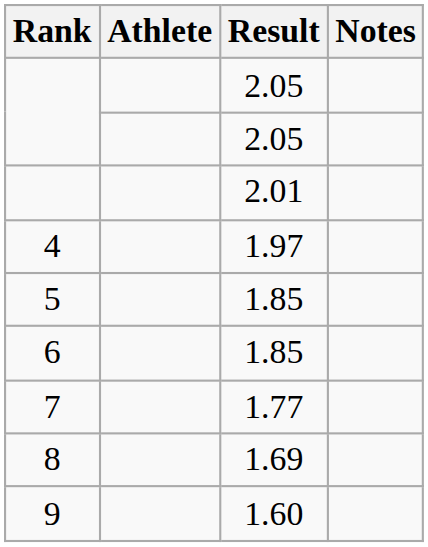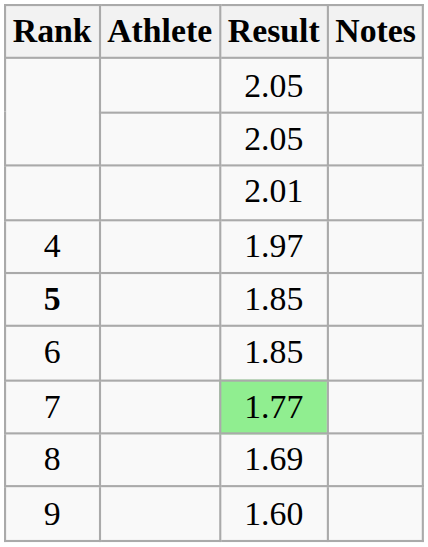(52, 298) normal -> (52, 298) bold
(274, 406) no background -> (274, 406) lightgreen background
